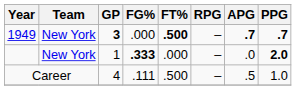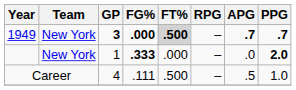(143, 35) normal -> (143, 35) bold
(175, 35) no background -> (175, 35) lightgrey background
